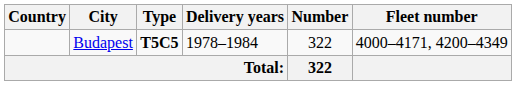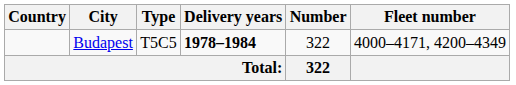(159, 42) bold -> (158, 42) normal
(222, 42) normal -> (220, 42) bold
